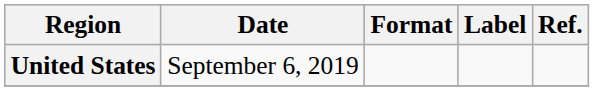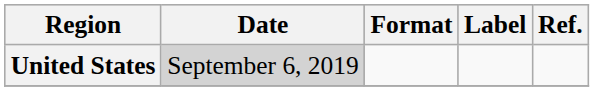(263, 65) no background -> (263, 65) lightgrey background
